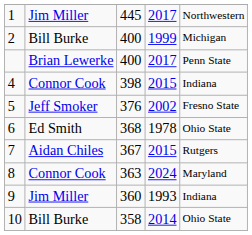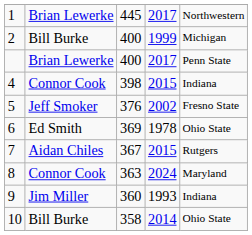(58, 15) Jim Miller -> (71, 15) Brian Lewerke
(131, 128) 368 -> (131, 128) 369
